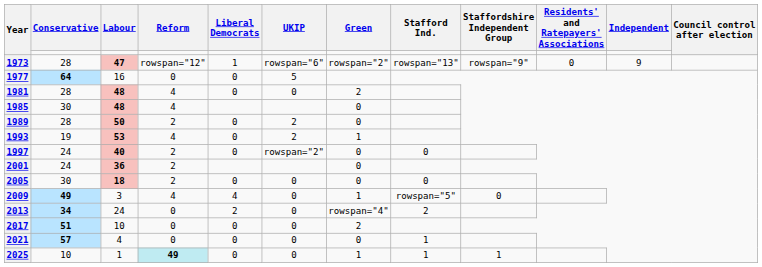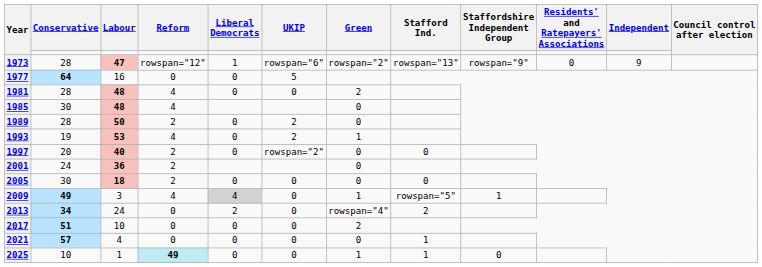(66, 151) 24 -> (66, 151) 20
(235, 196) no background -> (235, 196) lightgrey background
(499, 196) 0 -> (499, 196) 1
(499, 255) 1 -> (499, 255) 0
